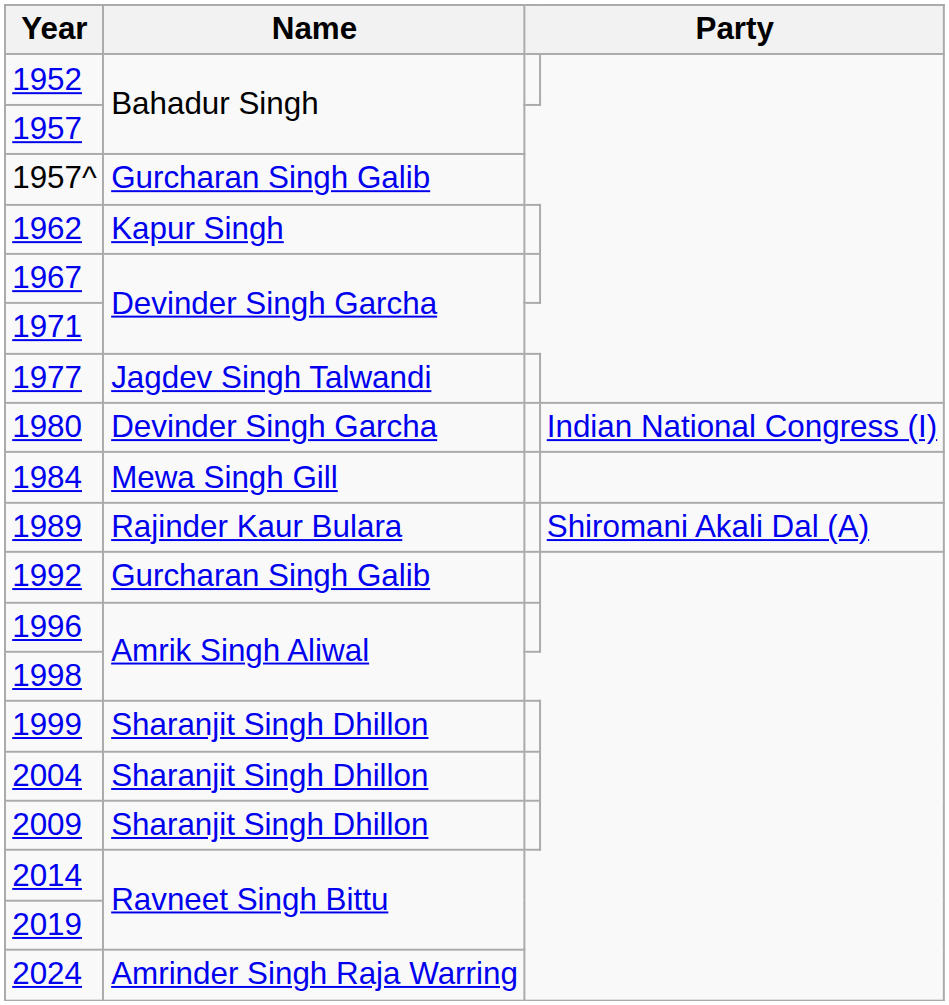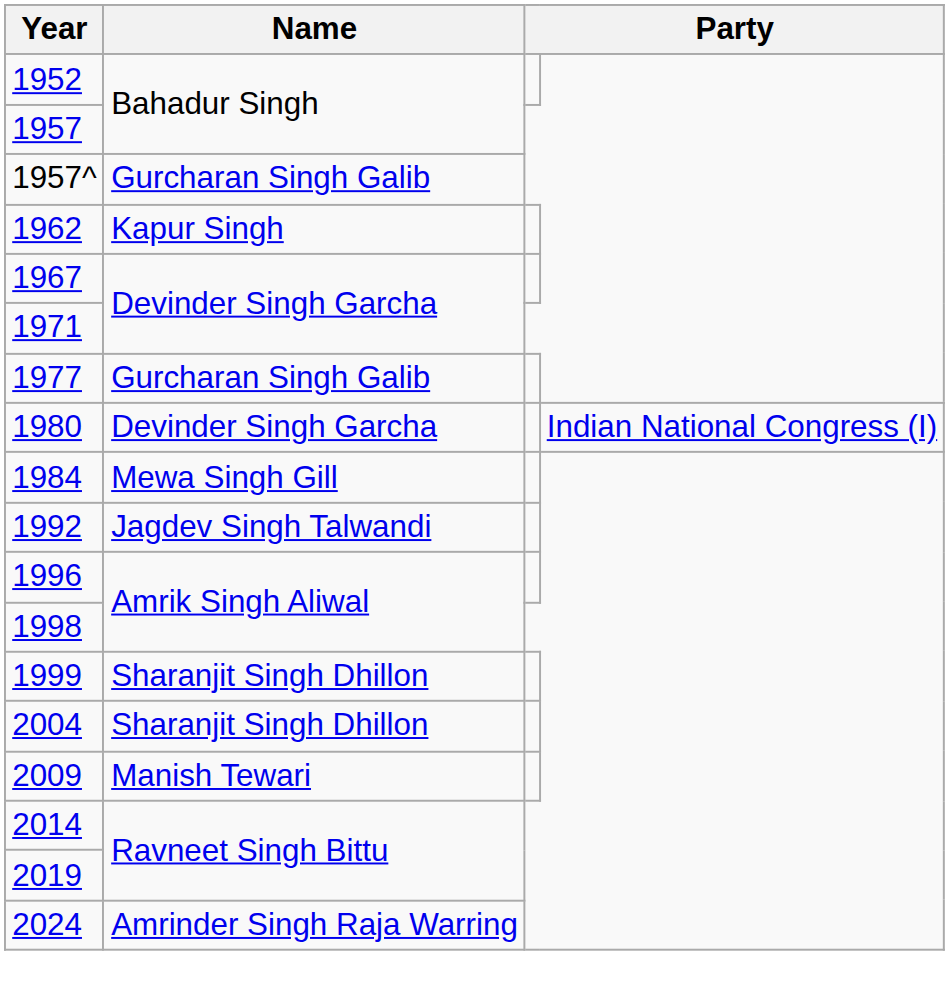(271, 377) Jagdev Singh Talwandi -> (271, 377) Gurcharan Singh Galib
- row: (47, 526)
(271, 576) Gurcharan Singh Galib -> (271, 526) Jagdev Singh Talwandi
(270, 825) Sharanjit Singh Dhillon -> (211, 775) Manish Tewari
